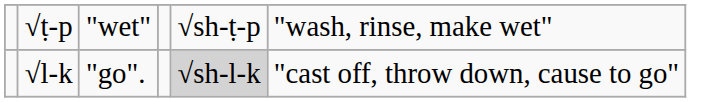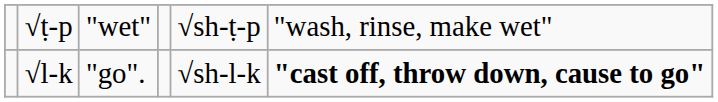(219, 73) lightgrey background -> (219, 73) no background
(476, 73) normal -> (490, 73) bold
